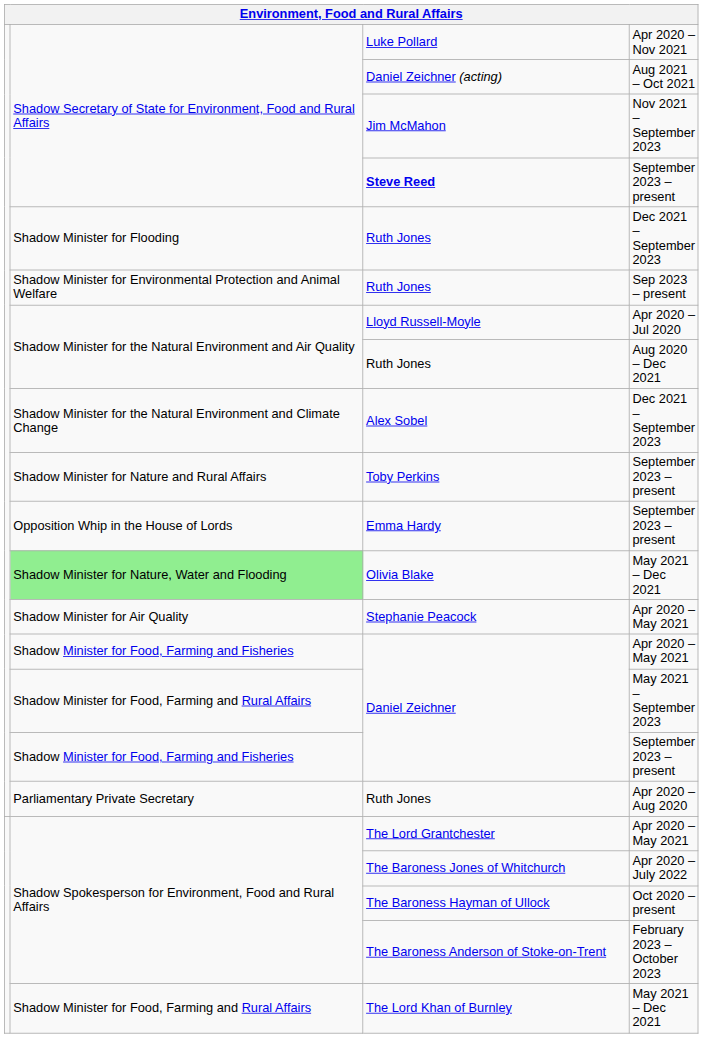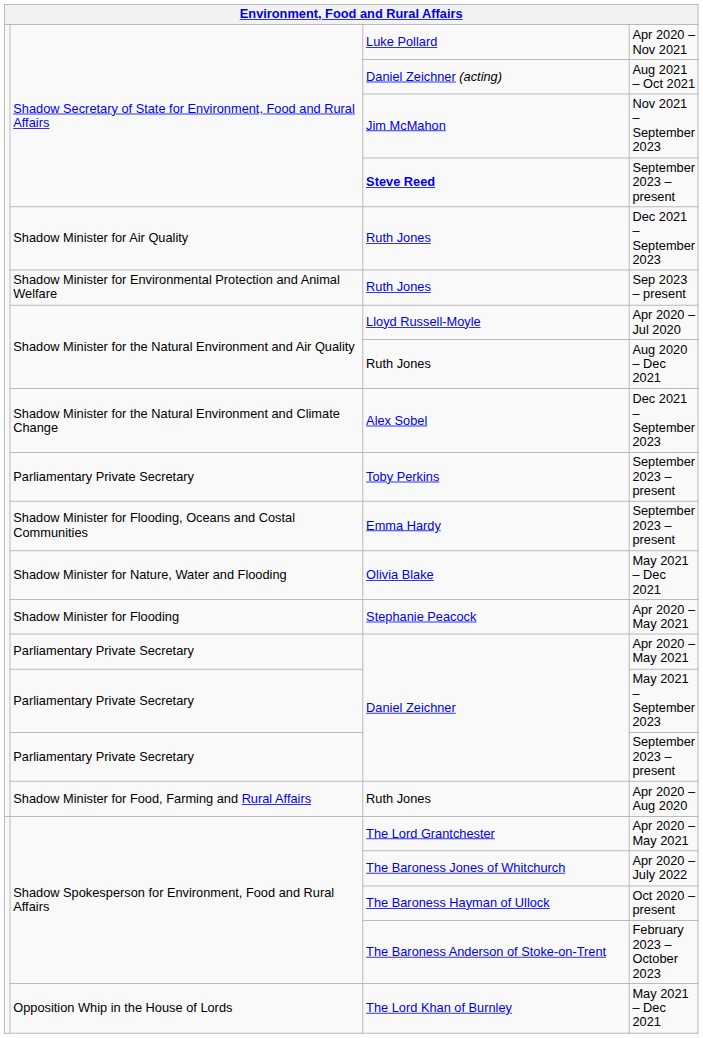(96, 238) Shadow Minister for Flooding -> (101, 238) Shadow Minister for Air Quality
(140, 476) Shadow Minister for Nature and Rural Affairs -> (104, 476) Parliamentary Private Secretary
(123, 525) Opposition Whip in the House of Lords -> (154, 525) Shadow Minister for Flooding, Oceans and Costal Communities
(150, 575) lightgreen background -> (150, 575) no background
(101, 616) Shadow Minister for Air Quality -> (96, 616) Shadow Minister for Flooding
(153, 651) Shadow Minister for Food, Farming and Fisheries -> (104, 651) Parliamentary Private Secretary
(162, 700) Shadow Minister for Food, Farming and Rural Affairs -> (104, 700) Parliamentary Private Secretary
(153, 757) Shadow Minister for Food, Farming and Fisheries -> (104, 757) Parliamentary Private Secretary
(104, 798) Parliamentary Private Secretary -> (162, 798) Shadow Minister for Food, Farming and Rural Affairs
(162, 1008) Shadow Minister for Food, Farming and Rural Affairs -> (123, 1008) Opposition Whip in the House of Lords
